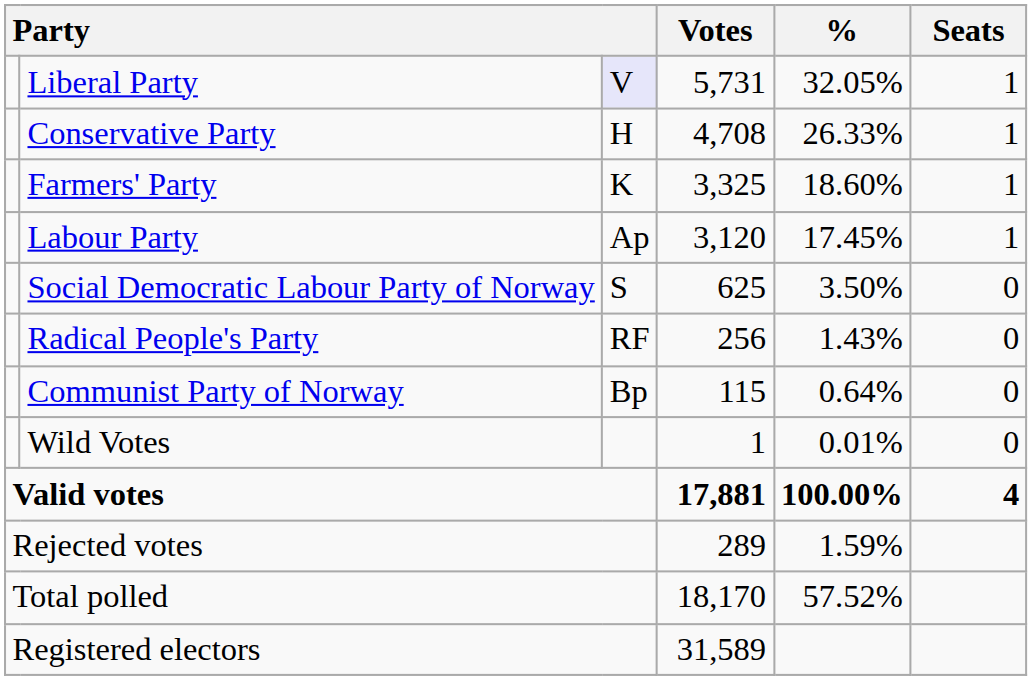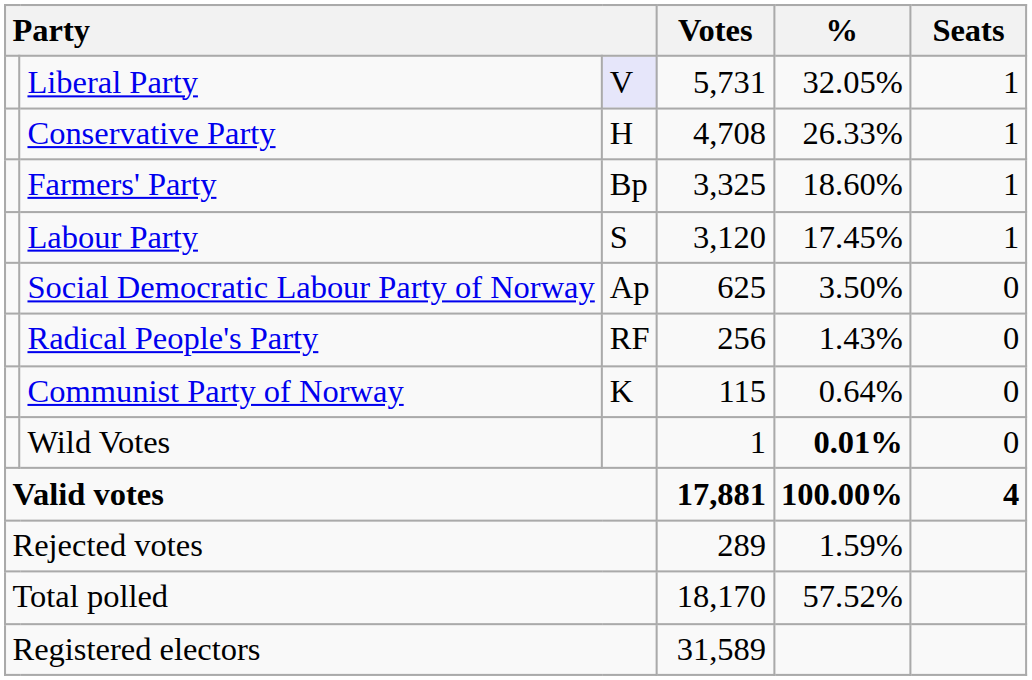(622, 184) K -> (629, 184) Bp
(630, 236) Ap -> (619, 236) S
(619, 287) S -> (630, 287) Ap
(629, 390) Bp -> (622, 390) K
(861, 442) normal -> (858, 442) bold
